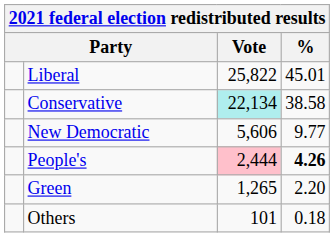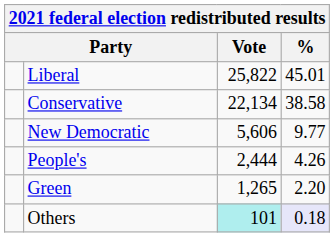(252, 103) paleturquoise background -> (252, 103) no background
(257, 160) pink background -> (257, 160) no background
(310, 160) bold -> (310, 160) normal
(264, 217) no background -> (264, 217) paleturquoise background
(310, 217) no background -> (310, 217) lavender background
